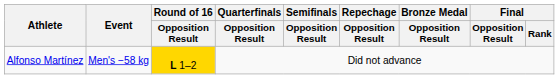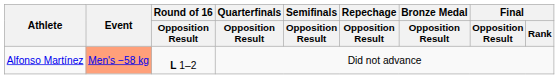(119, 61) no background -> (119, 61) lightsalmon background
(183, 66) gold background -> (183, 66) no background
